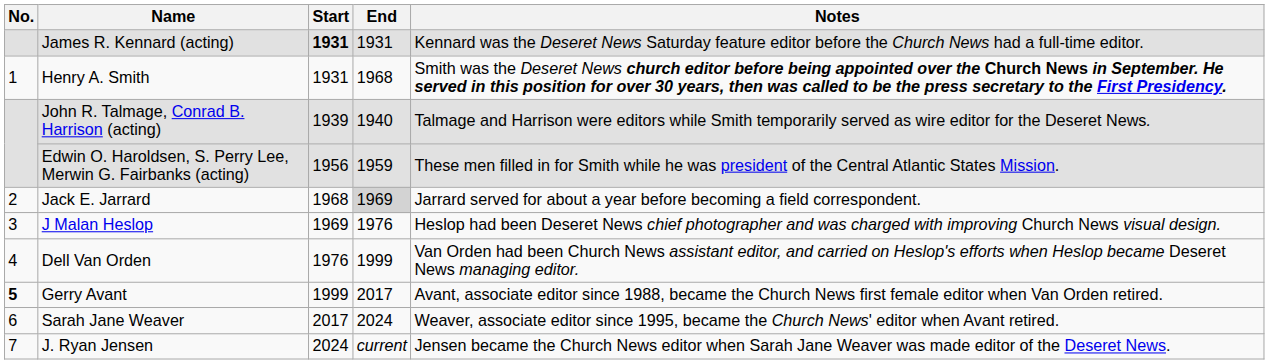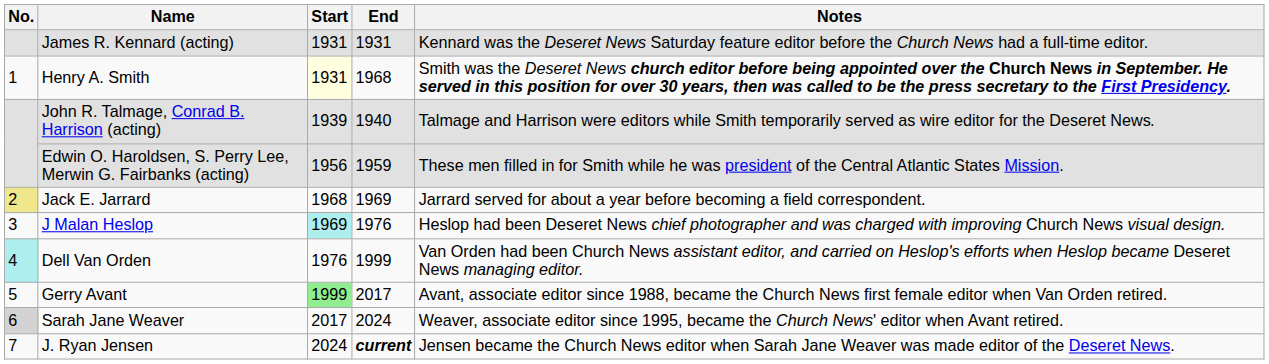(330, 42) bold -> (329, 42) normal
(330, 77) no background -> (329, 77) lightyellow background
(13, 199) no background -> (13, 199) khaki background
(375, 199) lightgrey background -> (374, 199) no background
(330, 225) no background -> (329, 225) paleturquoise background
(13, 260) no background -> (13, 260) paleturquoise background
(13, 295) bold -> (13, 295) normal
(330, 295) no background -> (329, 295) lightgreen background
(13, 320) no background -> (13, 320) lightgrey background
(382, 346) normal -> (383, 346) bold
